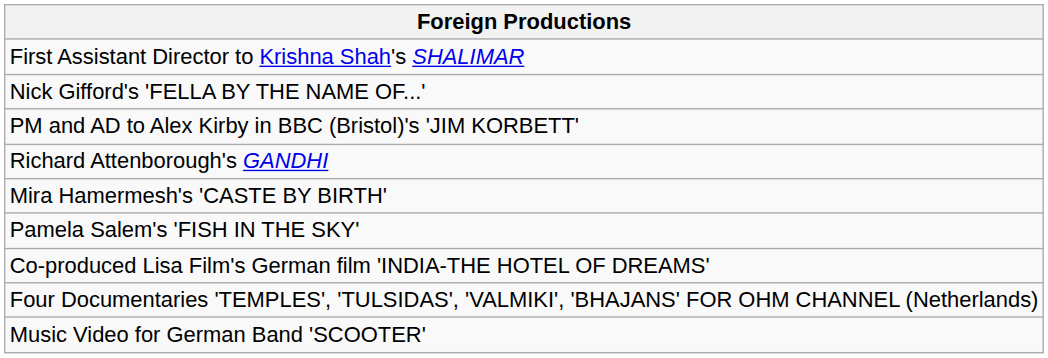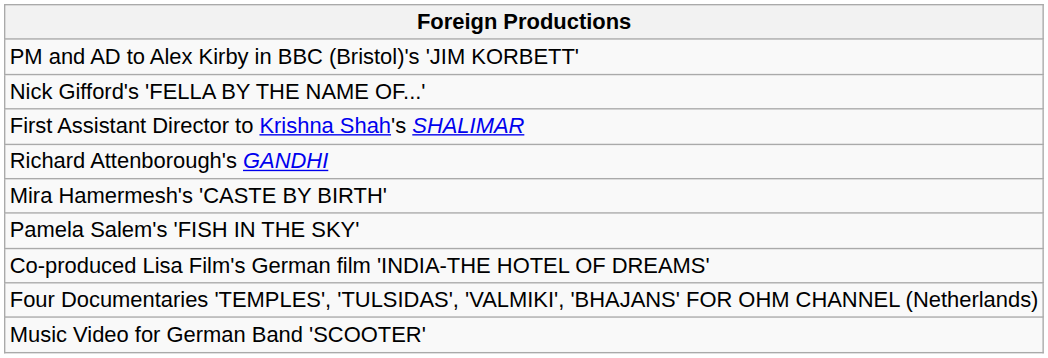(267, 56) First Assistant Director to Krishna Shah's SHALIMAR -> (294, 56) PM and AD to Alex Kirby in BBC (Bristol)'s 'JIM KORBETT'
(294, 126) PM and AD to Alex Kirby in BBC (Bristol)'s 'JIM KORBETT' -> (267, 126) First Assistant Director to Krishna Shah's SHALIMAR
